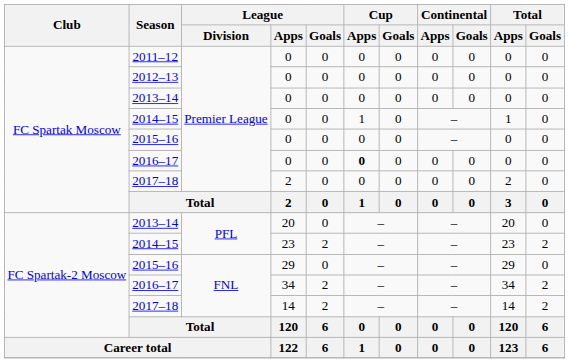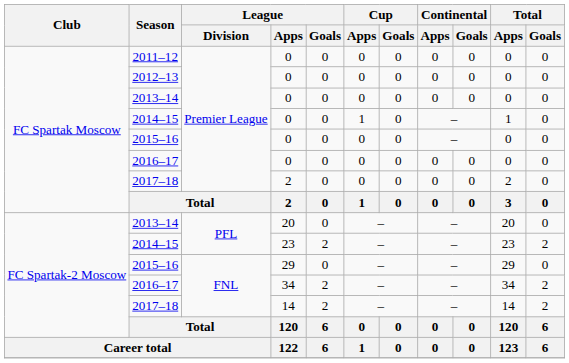(362, 160) bold -> (362, 160) normal
